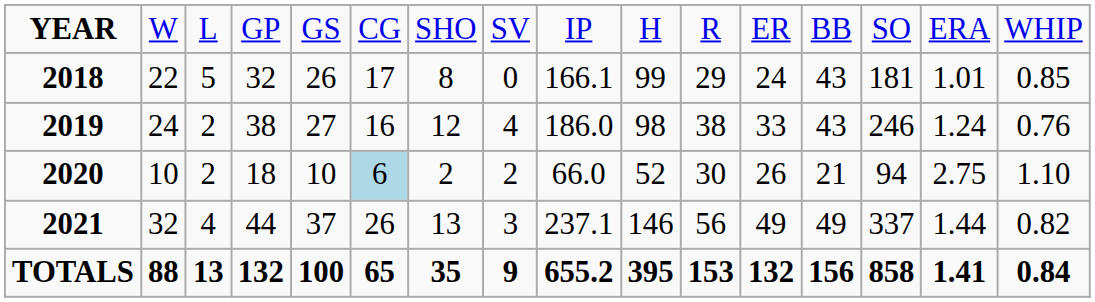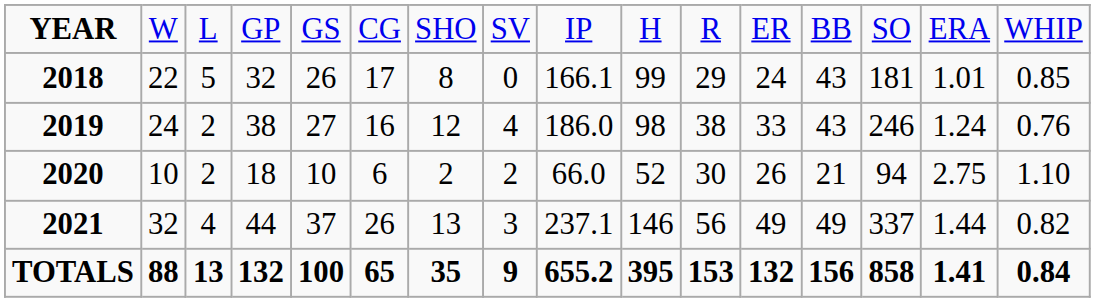(380, 175) lightblue background -> (380, 175) no background
